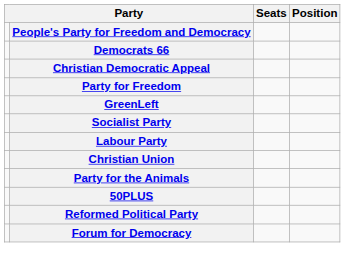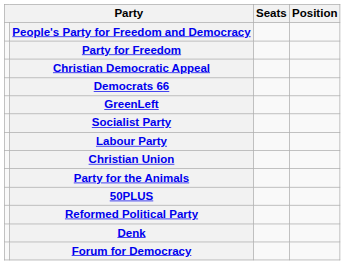rows swapped: (131, 86) <-> (131, 50)
+ row: (131, 232)
